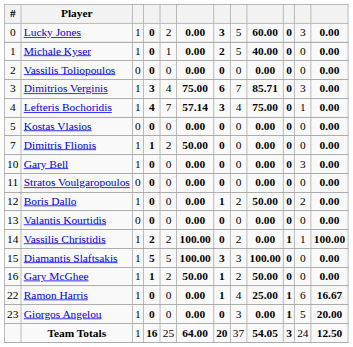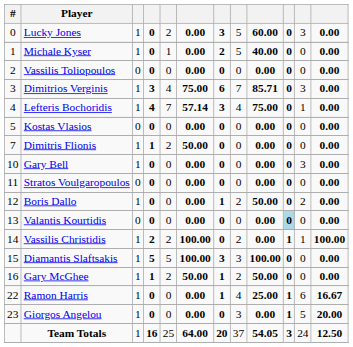(289, 220) no background -> (289, 220) lightblue background
